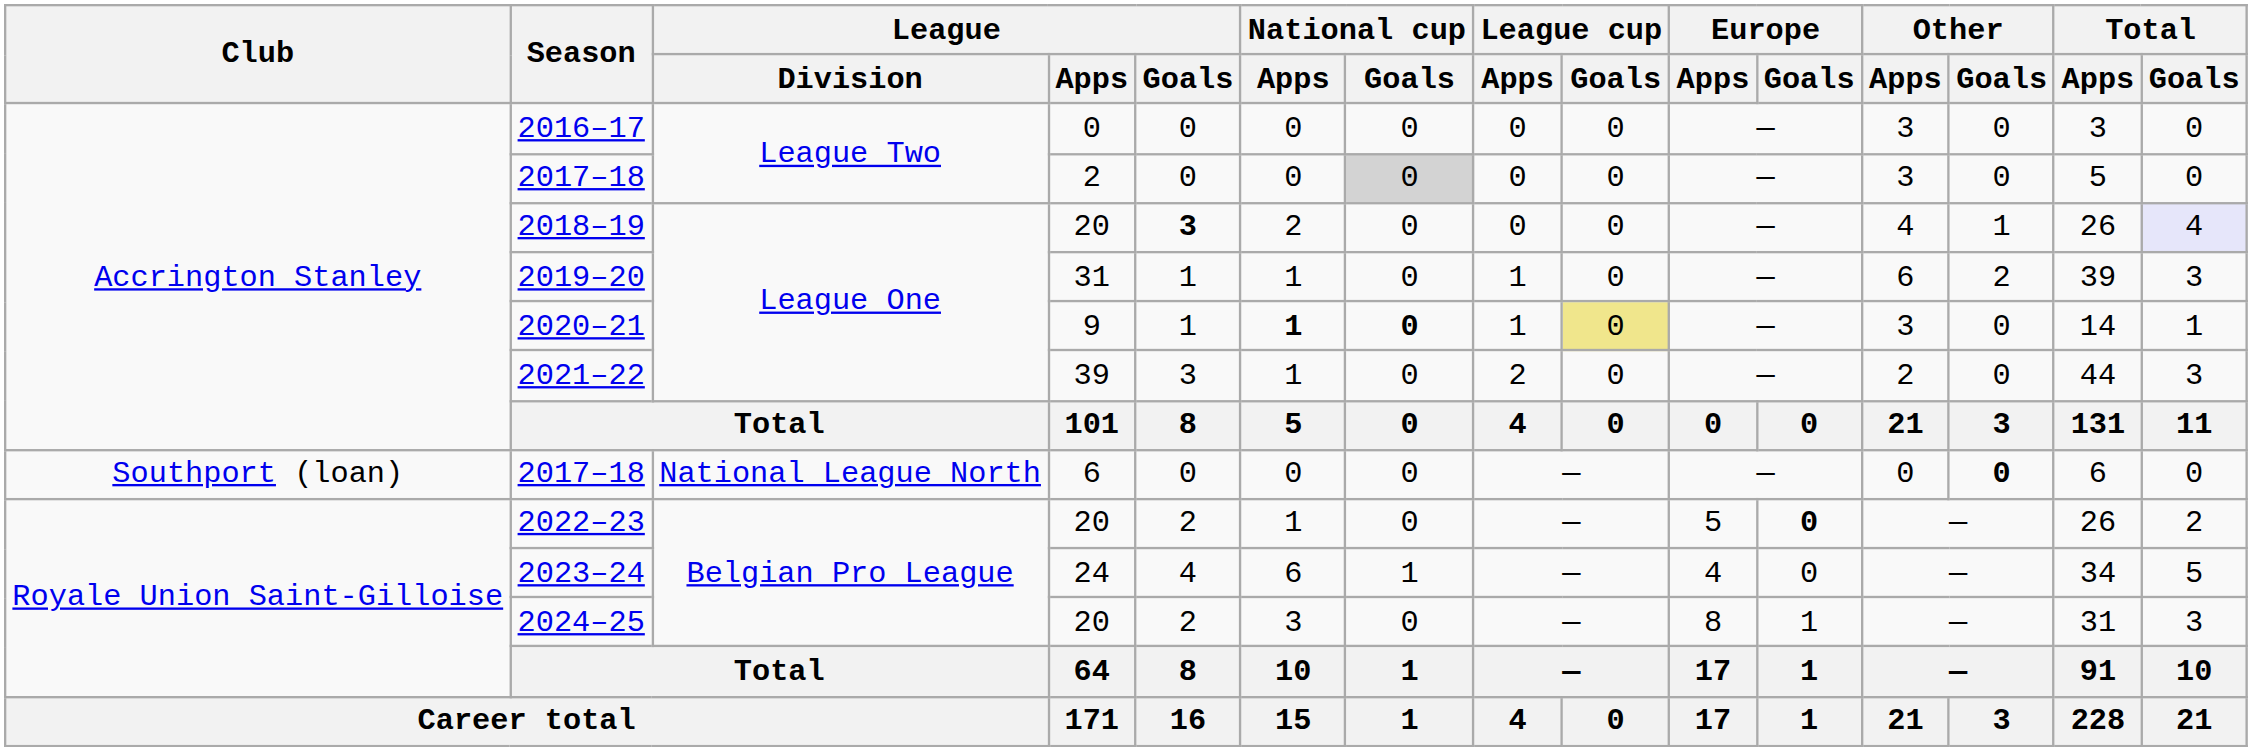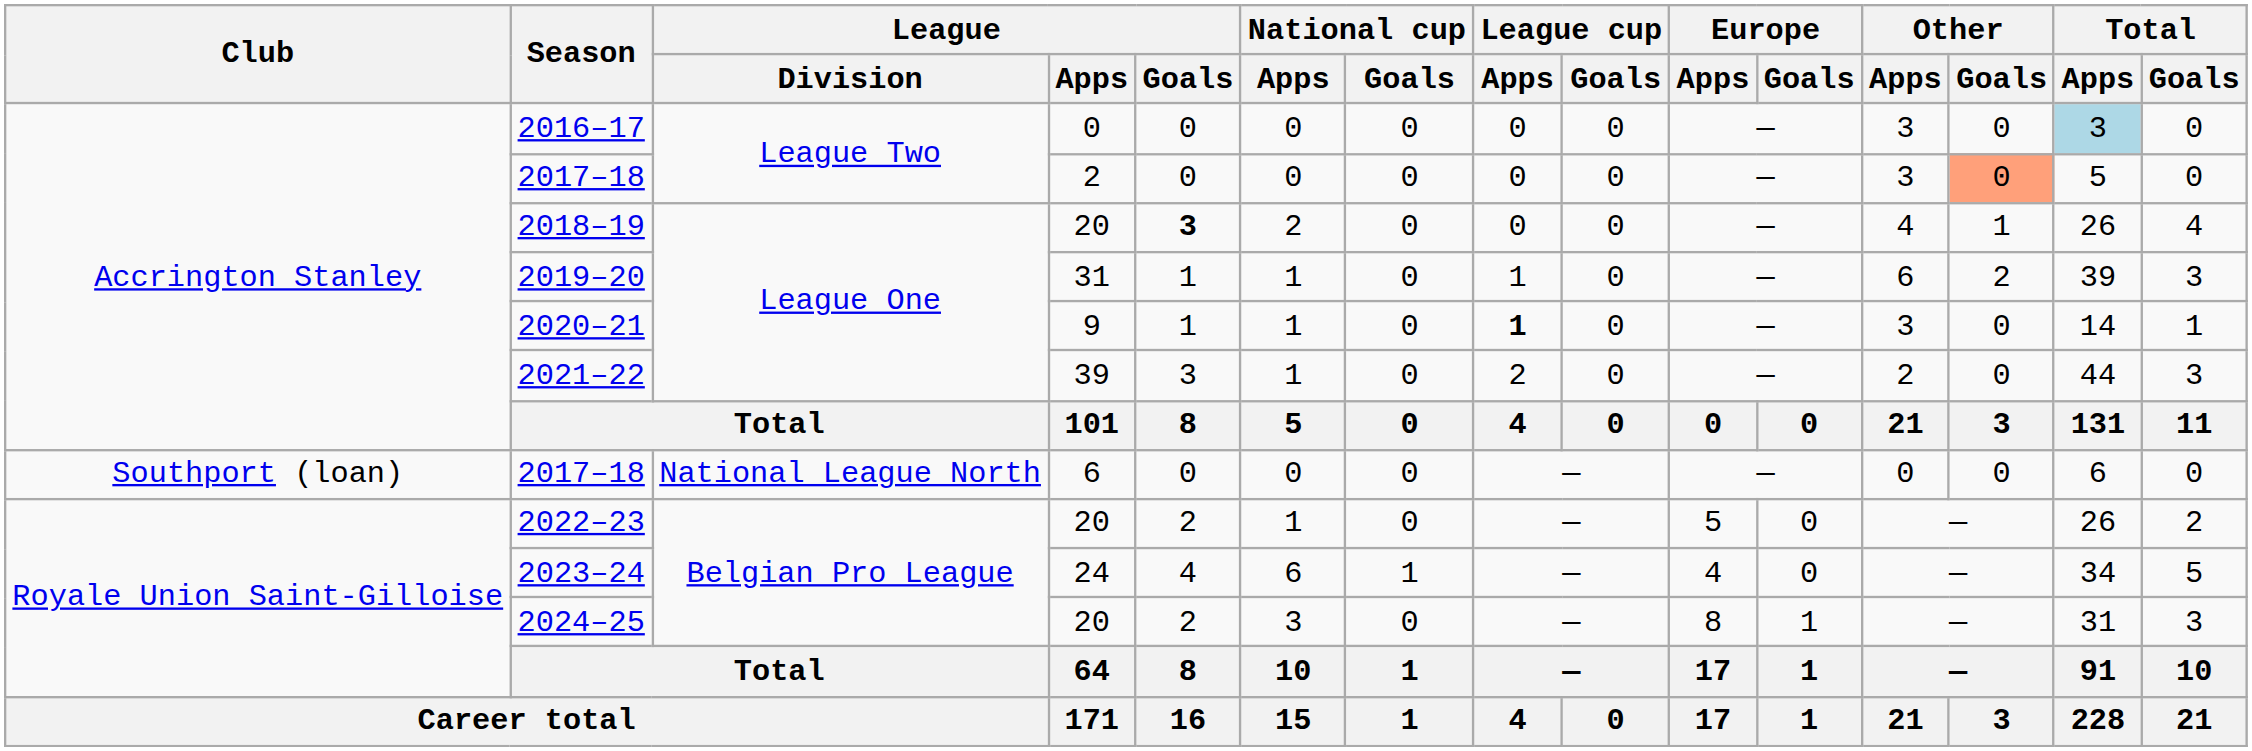(2098, 129) no background -> (2098, 129) lightblue background
(1410, 178) lightgrey background -> (1410, 178) no background
(2002, 178) no background -> (2002, 178) lightsalmon background
(2194, 227) lavender background -> (2194, 227) no background
(1293, 326) bold -> (1293, 326) normal
(1410, 326) bold -> (1410, 326) normal
(1518, 326) normal -> (1518, 326) bold
(1616, 326) khaki background -> (1616, 326) no background
(2002, 474) bold -> (2002, 474) normal
(1809, 524) bold -> (1809, 524) normal
